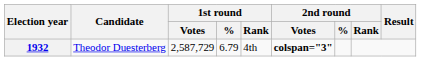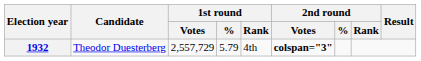(193, 47) 2,587,729 -> (193, 47) 2,557,729
(229, 47) 6.79 -> (229, 47) 5.79
